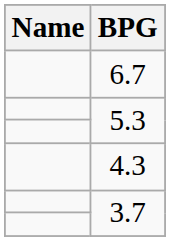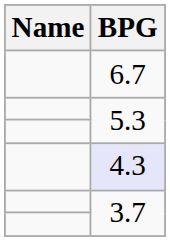(128, 166) no background -> (128, 166) lavender background
